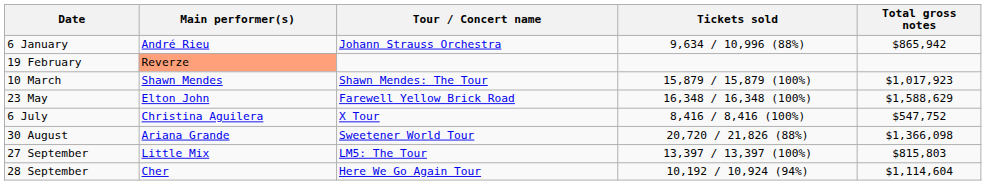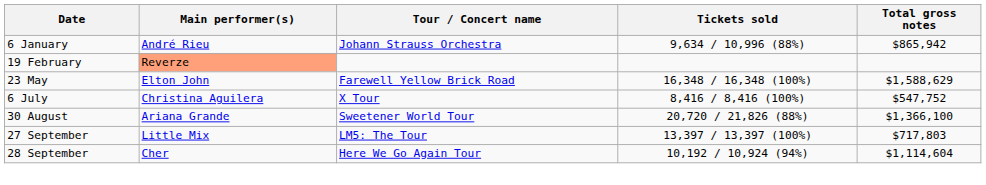- row: (34, 81)
(919, 135) $1,366,098 -> (919, 117) $1,366,100
(919, 154) $815,803 -> (919, 135) $717,803
